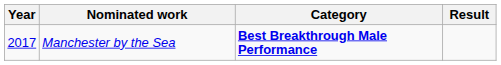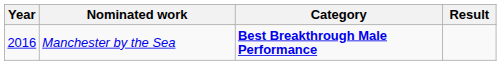(22, 42) 2017 -> (22, 42) 2016
